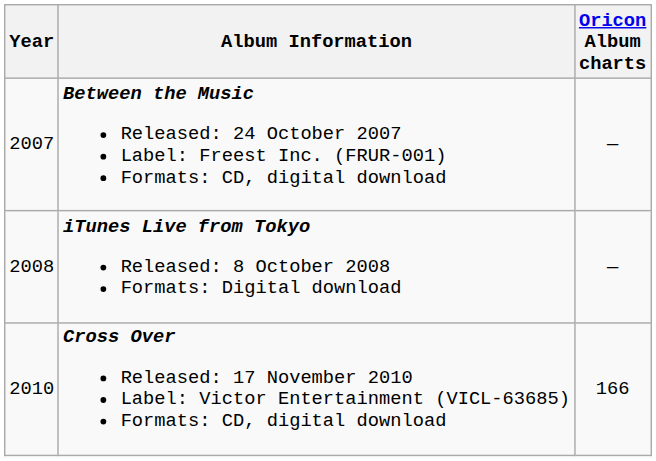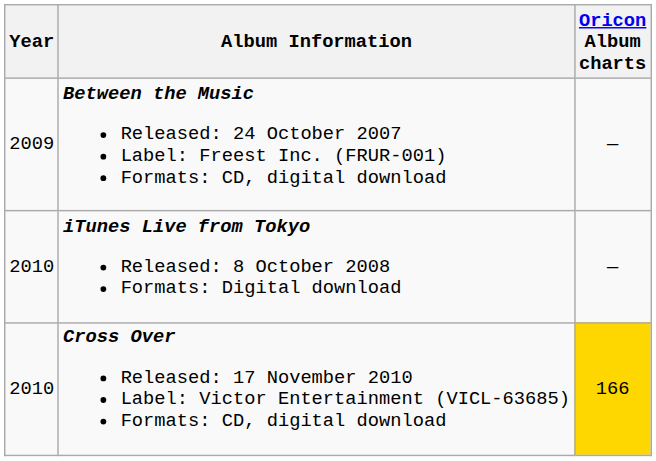(32, 145) 2007 -> (32, 145) 2009
(32, 267) 2008 -> (32, 267) 2010
(613, 389) no background -> (613, 389) gold background
